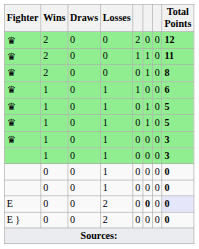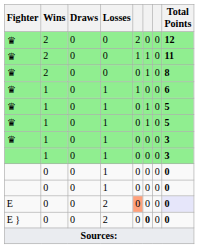(138, 204) no background -> (138, 204) lightsalmon background
(148, 204) bold -> (148, 204) normal
(148, 220) normal -> (148, 220) bold
